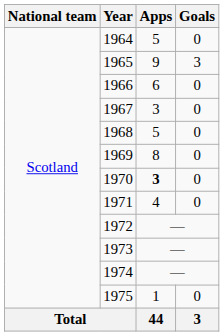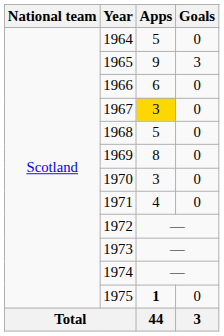(156, 109) no background -> (156, 109) gold background
(156, 179) bold -> (156, 179) normal
(156, 296) normal -> (156, 296) bold
